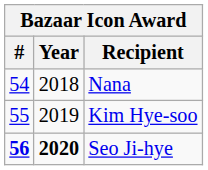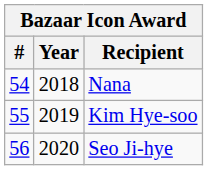(19, 148) bold -> (19, 148) normal
(59, 148) bold -> (59, 148) normal
